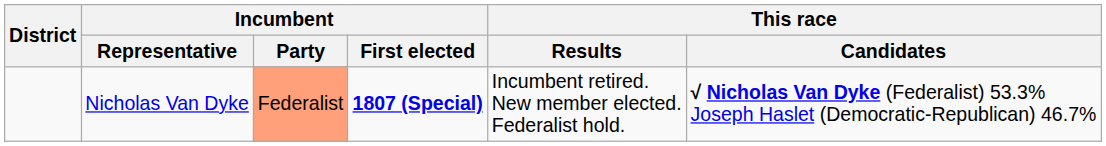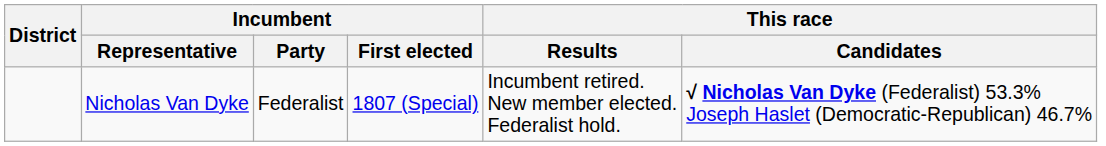(301, 103) lightsalmon background -> (301, 103) no background
(418, 103) bold -> (415, 103) normal
